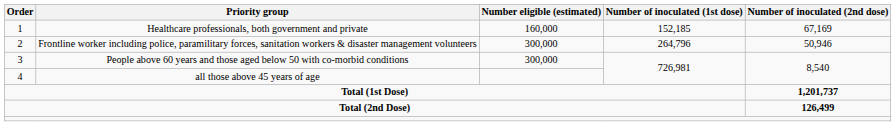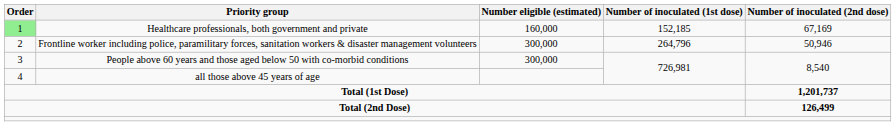(20, 28) no background -> (20, 28) lightgreen background
